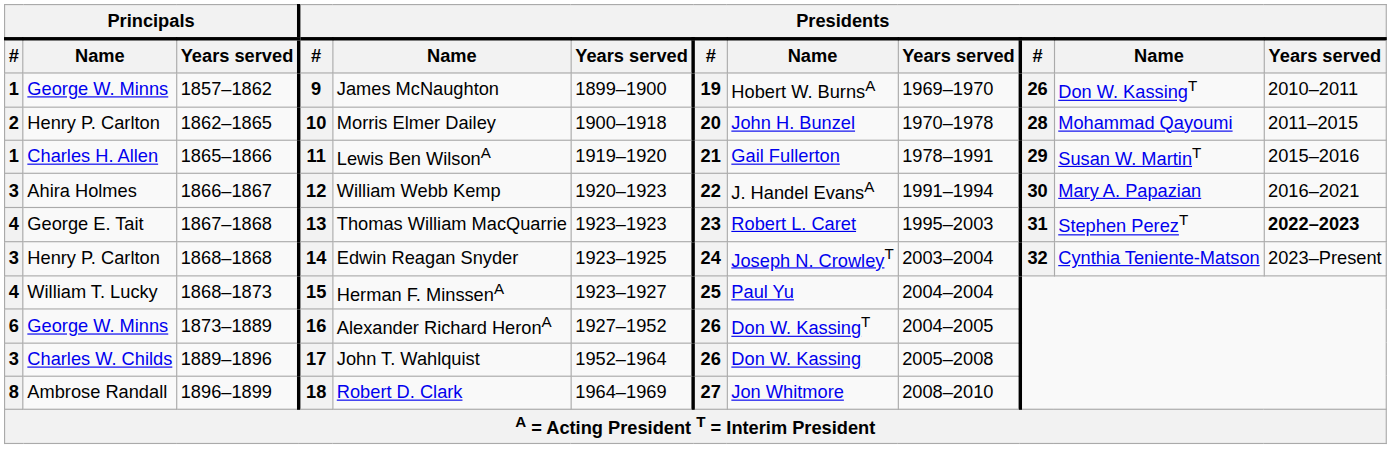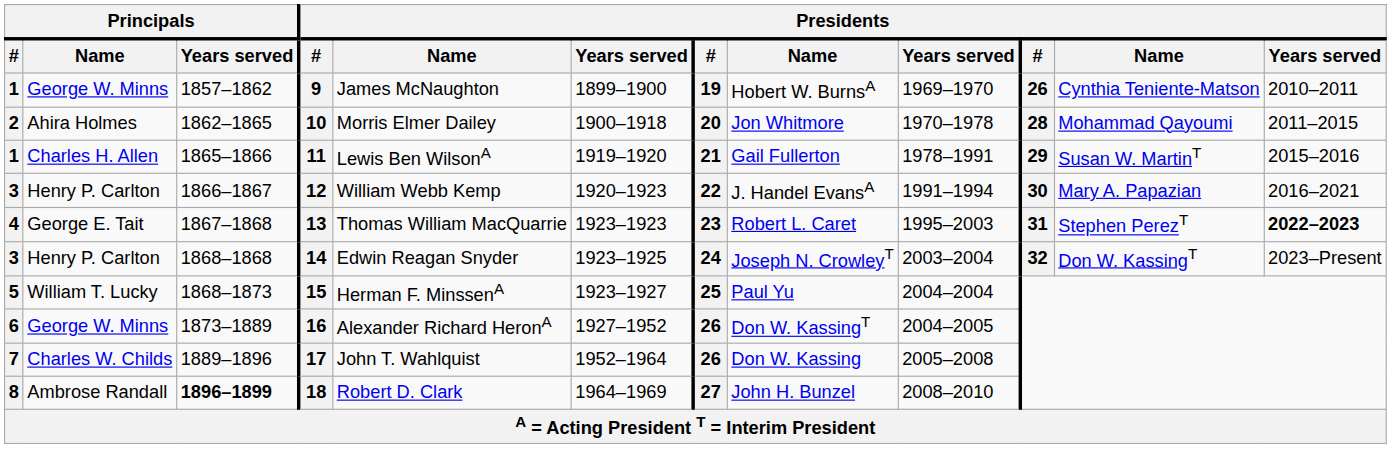(1128, 89) Don W. KassingT -> (1159, 89) Cynthia Teniente-Matson
(94, 123) Henry P. Carlton -> (82, 123) Ahira Holmes
(793, 123) John H. Bunzel -> (788, 123) Jon Whitmore
(82, 190) Ahira Holmes -> (94, 190) Henry P. Carlton
(1159, 258) Cynthia Teniente-Matson -> (1128, 258) Don W. KassingT
(14, 292) 4 -> (14, 292) 5
(14, 359) 3 -> (14, 359) 7
(226, 392) normal -> (226, 392) bold
(788, 392) Jon Whitmore -> (793, 392) John H. Bunzel
